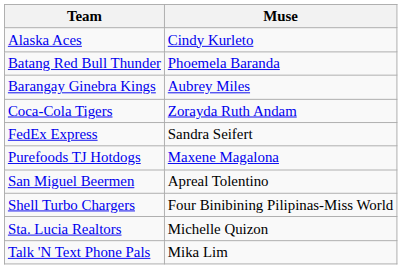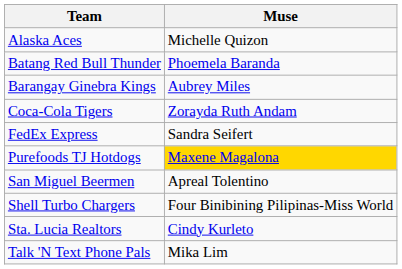(211, 39) Cindy Kurleto -> (218, 39) Michelle Quizon
(223, 157) no background -> (223, 157) gold background
(218, 228) Michelle Quizon -> (211, 228) Cindy Kurleto
